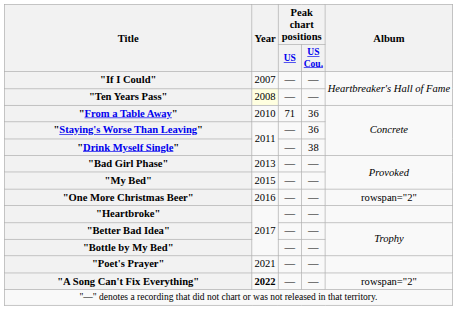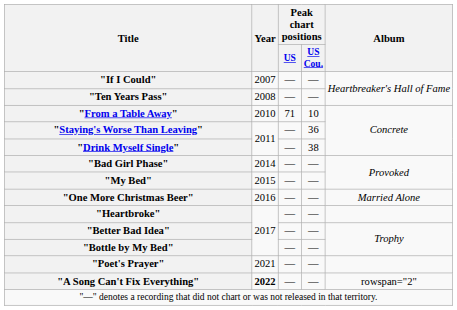(265, 97) lightyellow background -> (265, 97) no background
(313, 113) 36 -> (313, 113) 10
(265, 164) 2013 -> (265, 164) 2014
(389, 197) rowspan="2" -> (389, 197) Married Alone
